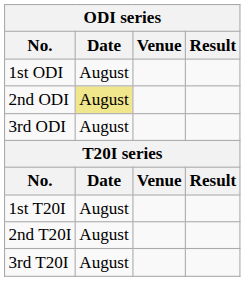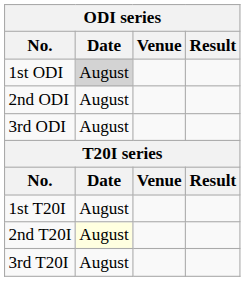(104, 72) no background -> (104, 72) lightgrey background
(104, 99) khaki background -> (104, 99) no background
(104, 235) no background -> (104, 235) lightyellow background
